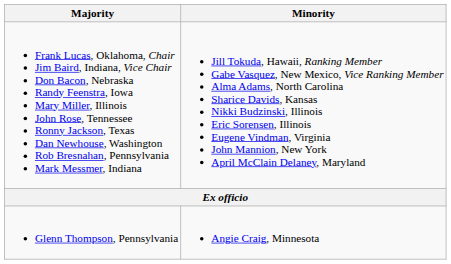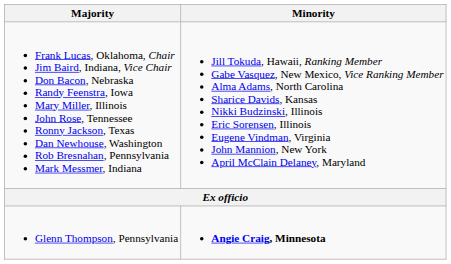(313, 239) normal -> (313, 239) bold
